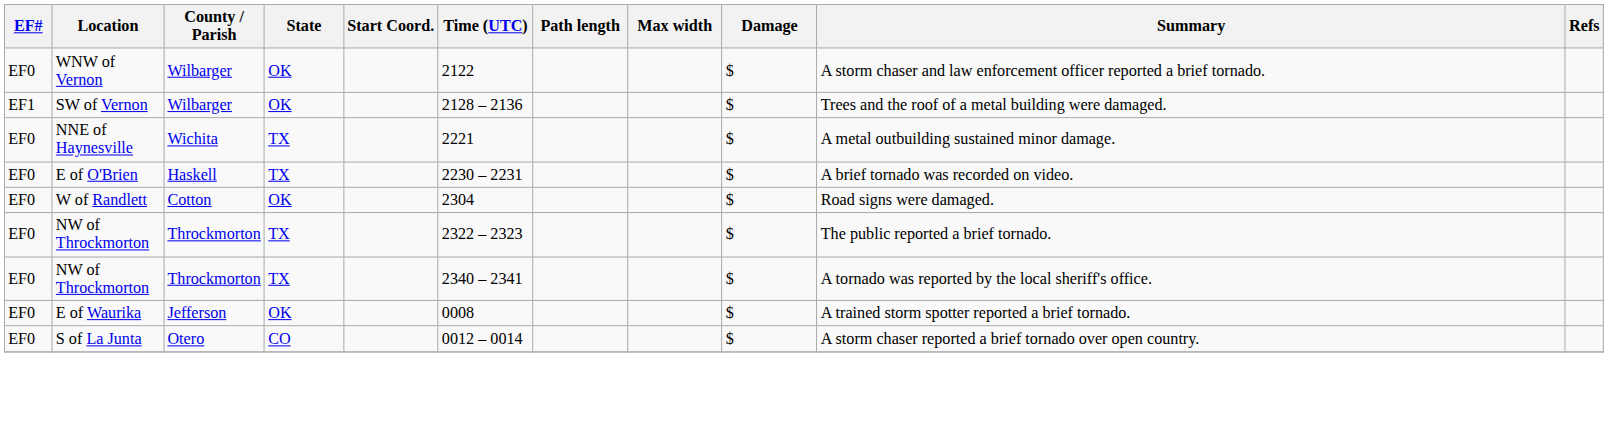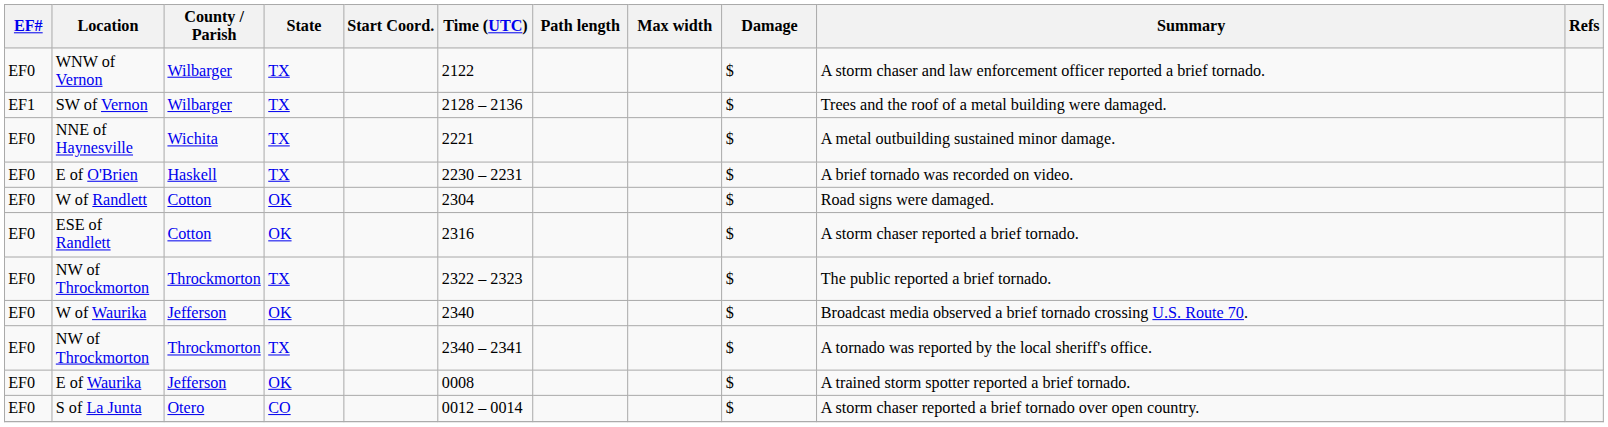(280, 70) OK -> (279, 70) TX
(280, 104) OK -> (279, 104) TX
+ row: (83, 234)
+ row: (101, 313)
